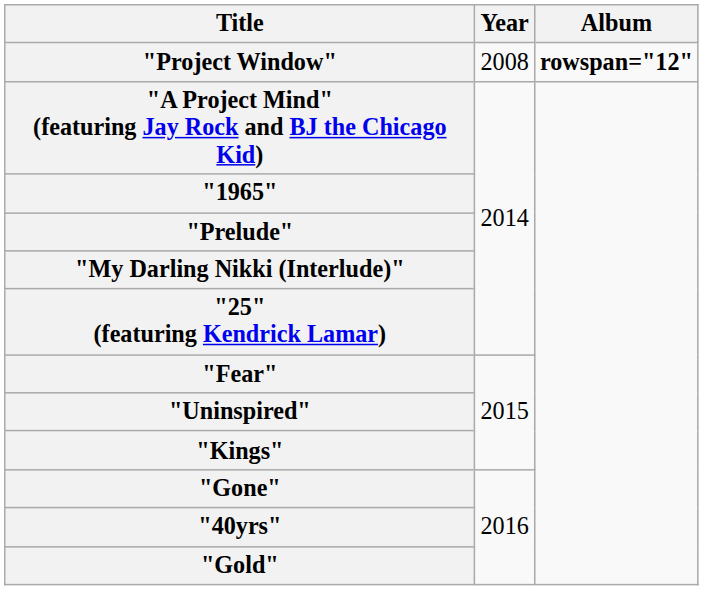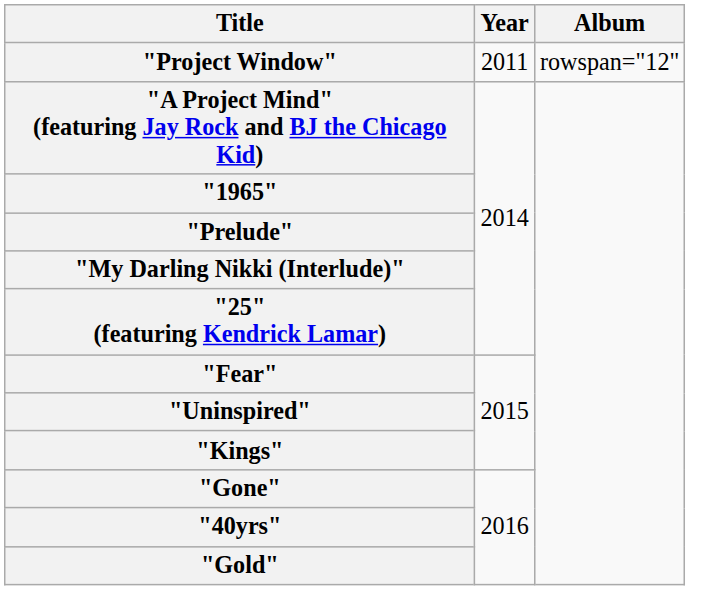(505, 61) 2008 -> (505, 61) 2011
(616, 61) bold -> (610, 61) normal
